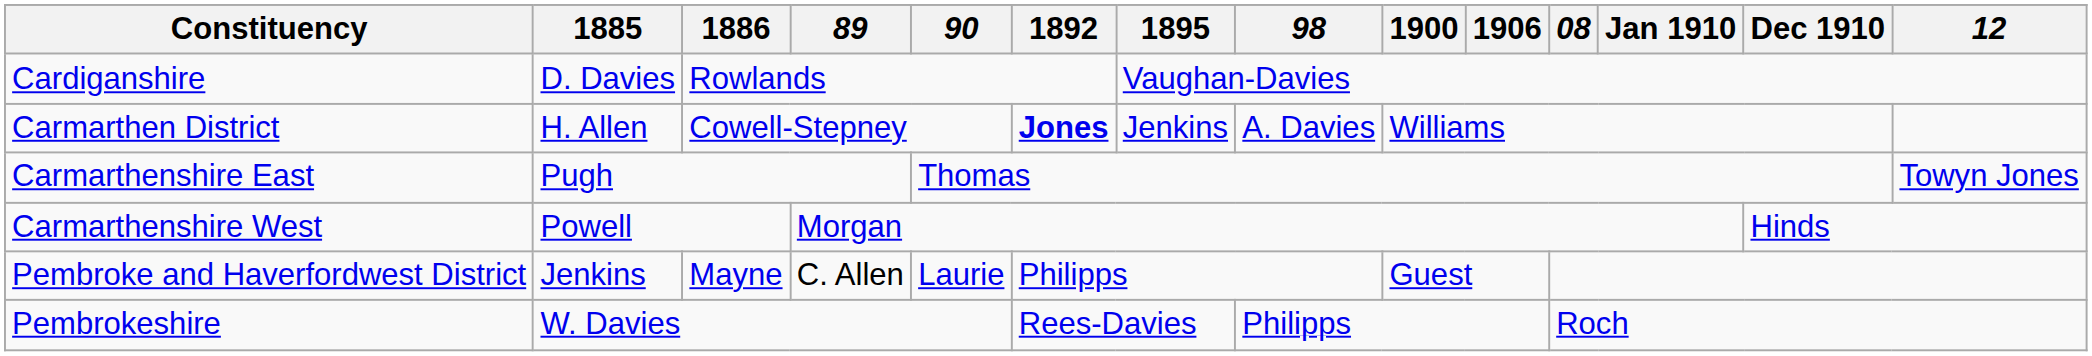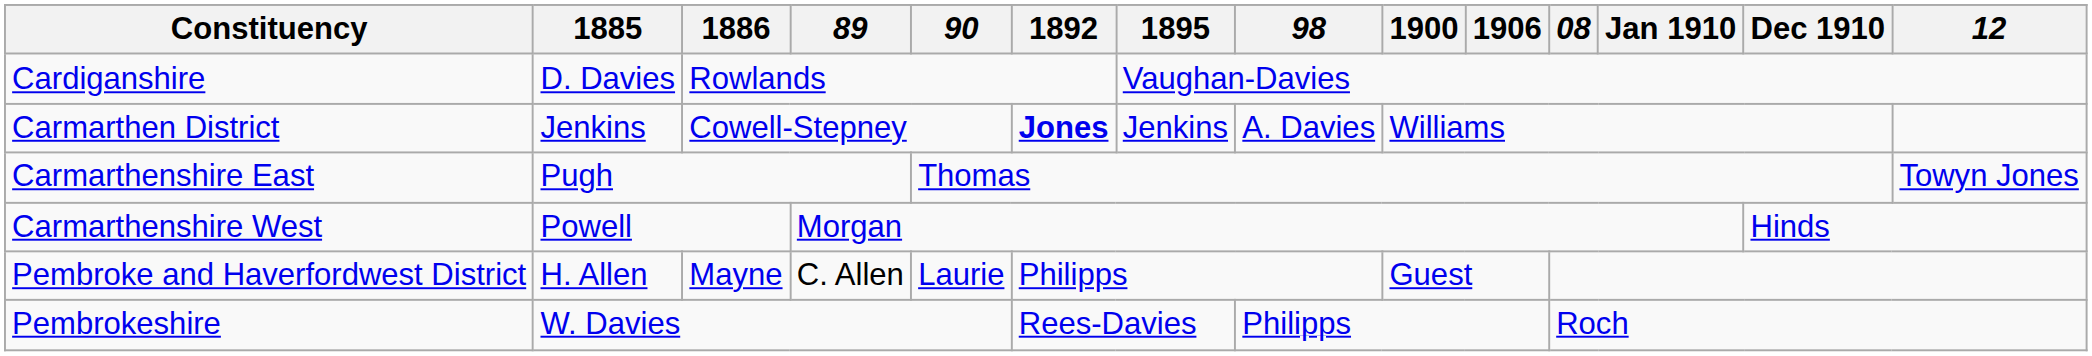(594, 127) H. Allen -> (593, 127) Jenkins
(593, 275) Jenkins -> (594, 275) H. Allen
